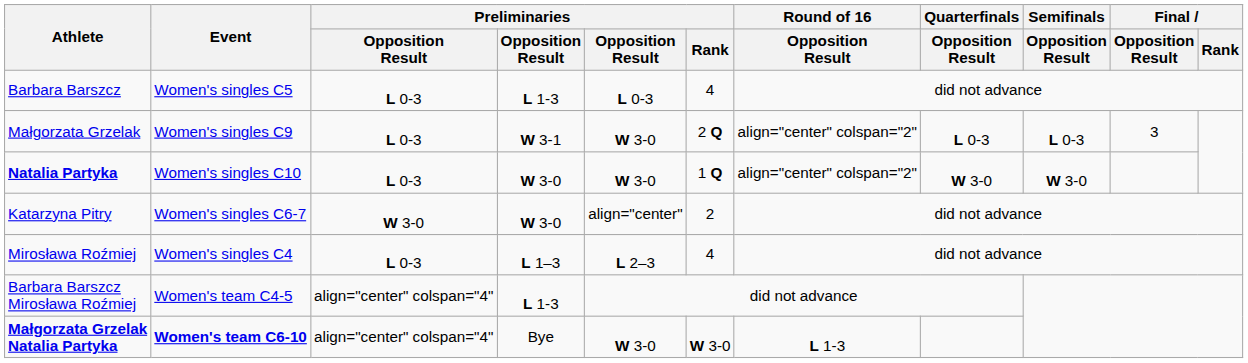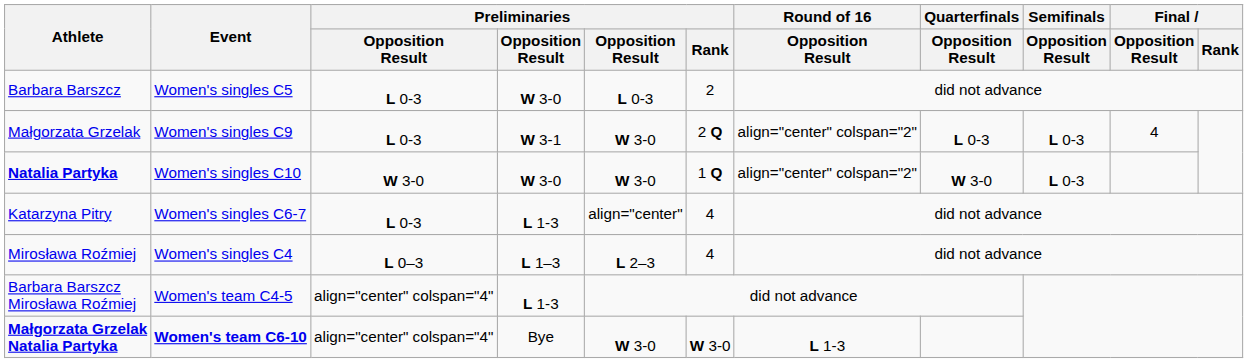(541, 99) L 1-3 -> (541, 99) W 3-0
(710, 91) 4 -> (710, 91) 2
(1154, 132) 3 -> (1154, 132) 4
(404, 181) L 0-3 -> (404, 181) W 3-0
(1067, 181) W 3-0 -> (1067, 181) L 0-3
(404, 222) W 3-0 -> (404, 222) L 0-3
(541, 222) W 3-0 -> (541, 222) L 1-3
(710, 214) 2 -> (710, 214) 4
(404, 263) L 0-3 -> (404, 263) L 0–3
